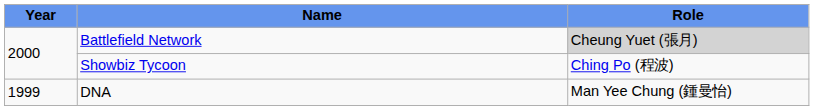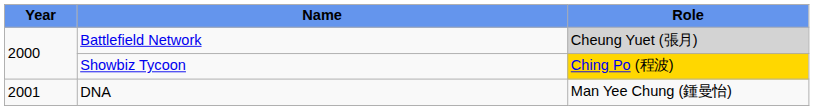(622, 65) no background -> (622, 65) gold background
(24, 92) 1999 -> (24, 92) 2001
